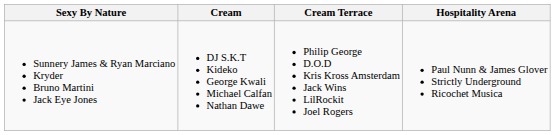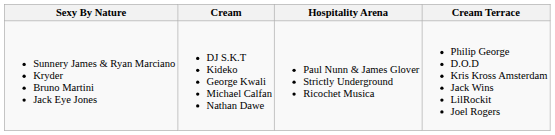columns swapped: (338, 12) <-> (476, 12)
